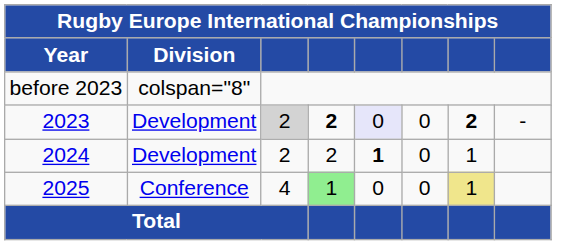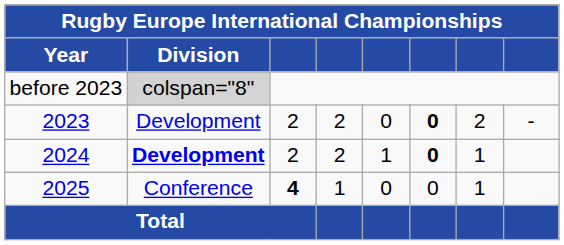(194, 88) no background -> (198, 88) lightgrey background
(285, 121) lightgrey background -> (293, 121) no background
(331, 121) bold -> (340, 121) normal
(378, 121) lavender background -> (386, 121) no background
(425, 121) normal -> (433, 121) bold
(471, 121) bold -> (480, 121) normal
(194, 155) normal -> (198, 155) bold
(378, 155) bold -> (386, 155) normal
(425, 155) normal -> (433, 155) bold
(285, 188) normal -> (293, 188) bold
(331, 188) lightgreen background -> (340, 188) no background
(471, 188) khaki background -> (480, 188) no background
